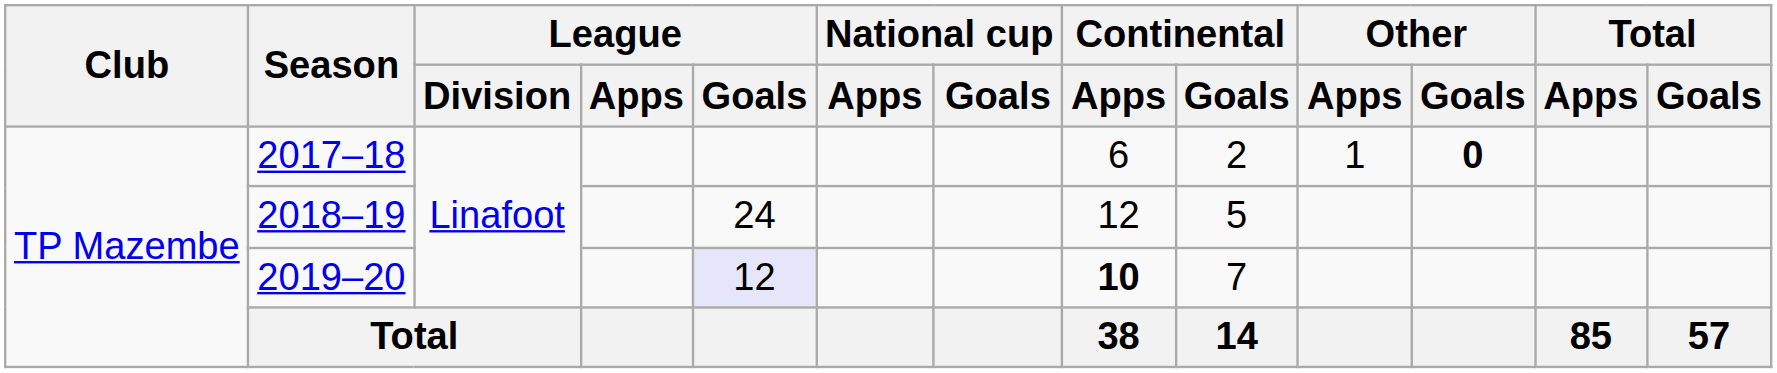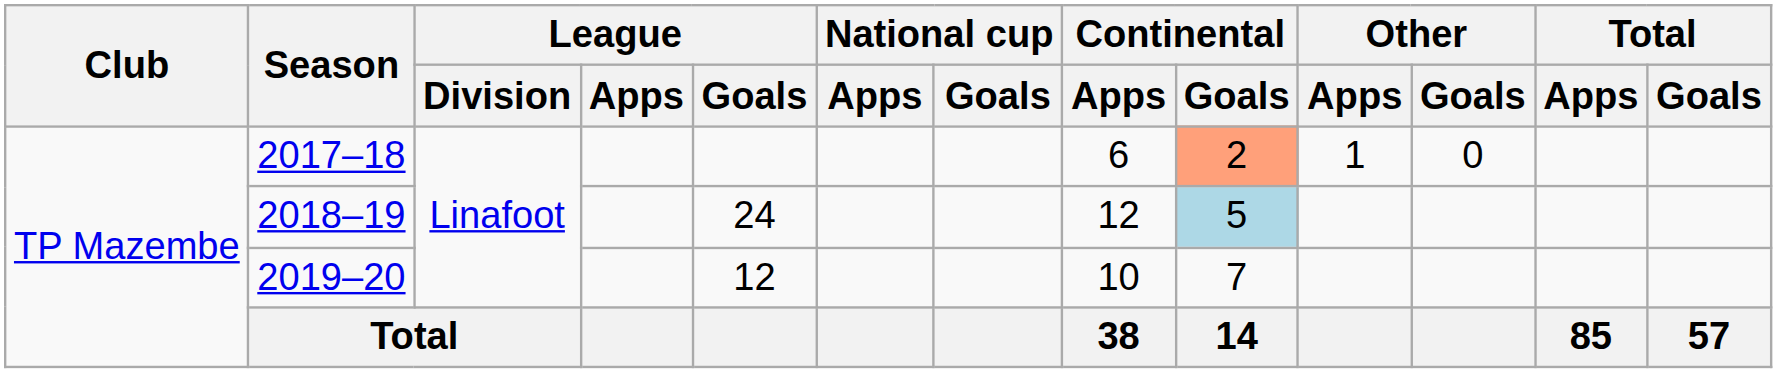(1237, 155) no background -> (1237, 155) lightsalmon background
(1473, 155) bold -> (1473, 155) normal
(1237, 215) no background -> (1237, 215) lightblue background
(754, 276) lavender background -> (754, 276) no background
(1119, 276) bold -> (1119, 276) normal
